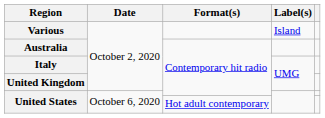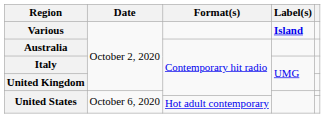(287, 30) normal -> (288, 30) bold
